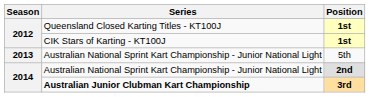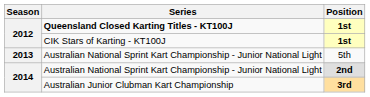(132, 26) normal -> (138, 26) bold
(147, 84) bold -> (139, 84) normal
